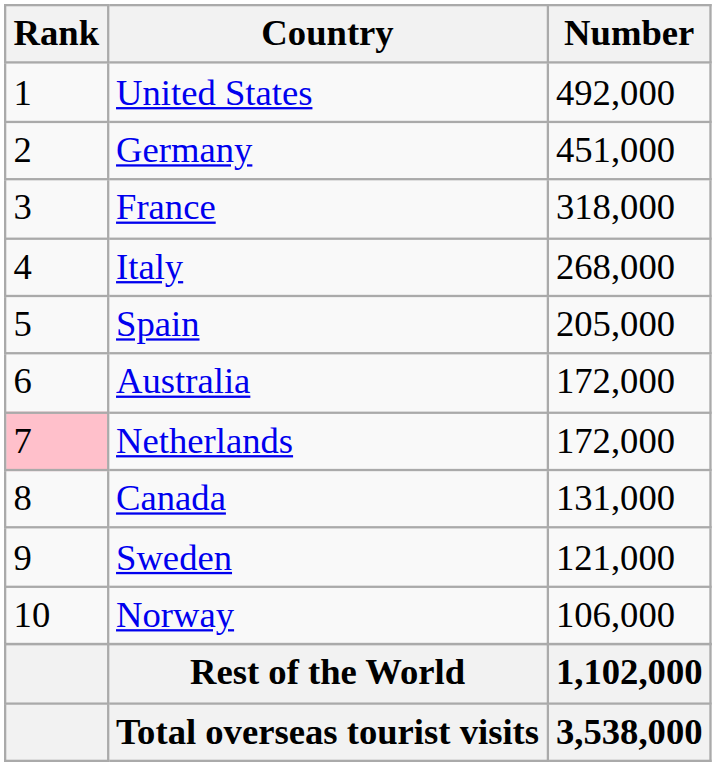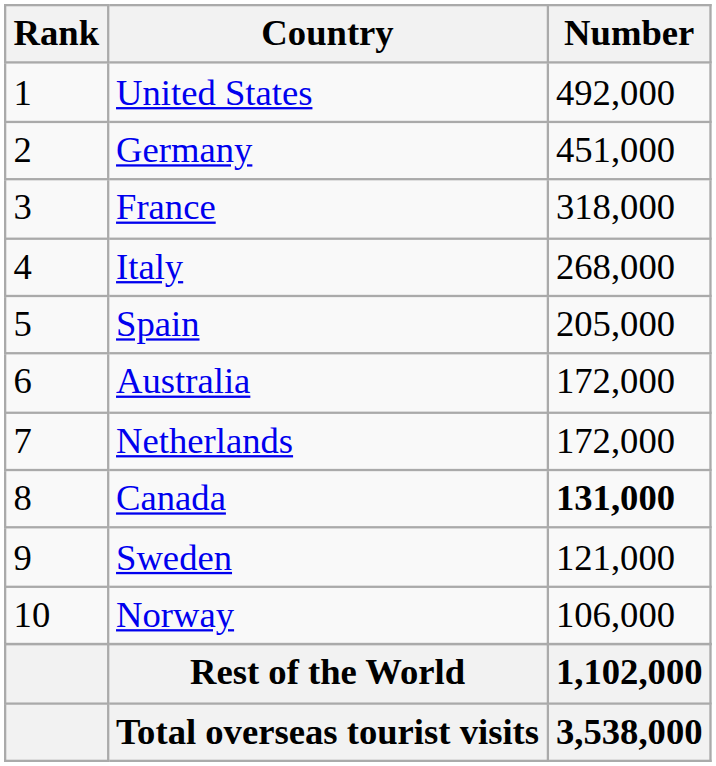(23, 440) pink background -> (23, 440) no background
(616, 498) normal -> (616, 498) bold
